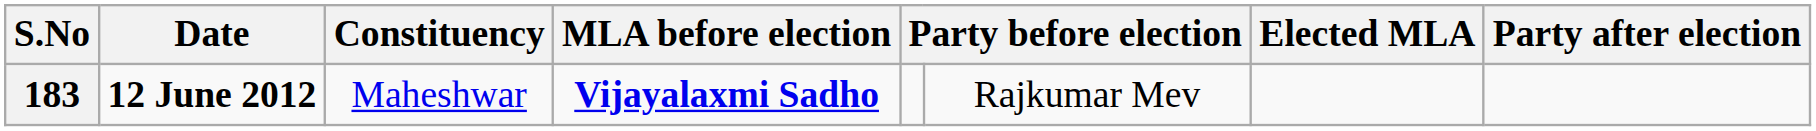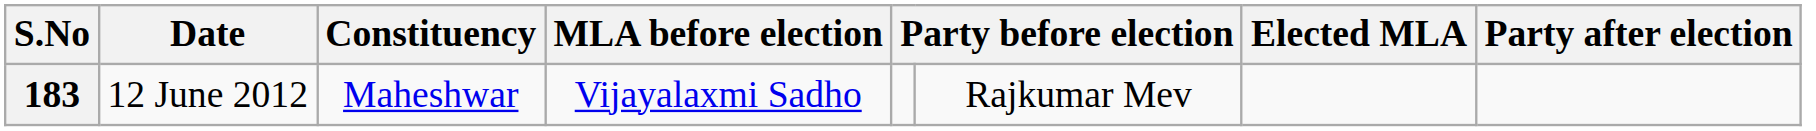(212, 93) bold -> (208, 93) normal
(727, 93) bold -> (718, 93) normal
